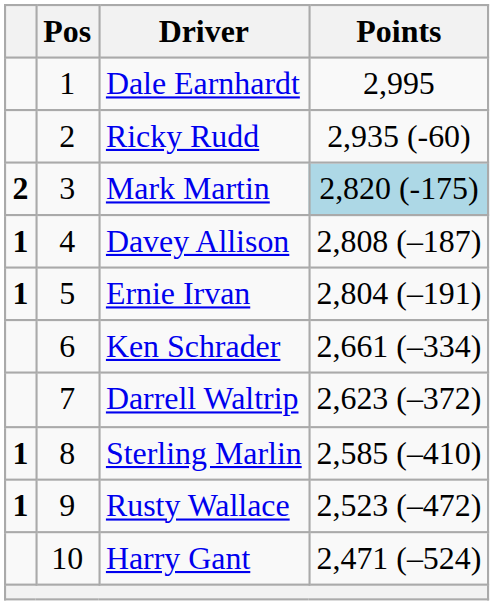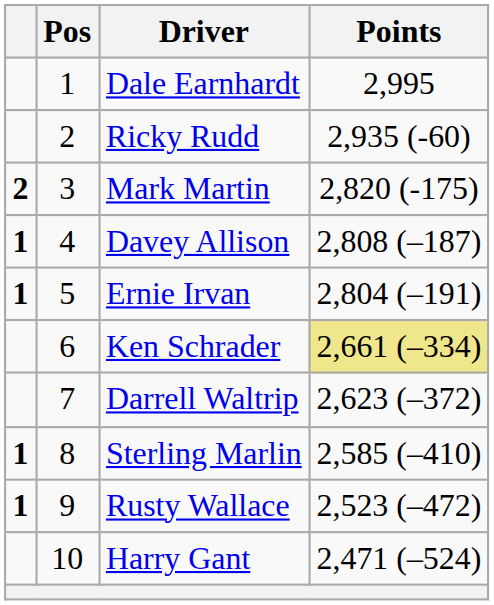(399, 188) lightblue background -> (399, 188) no background
(399, 346) no background -> (399, 346) khaki background
